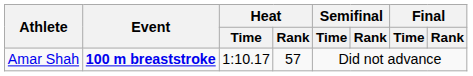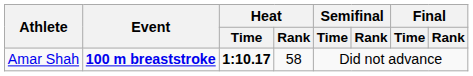(246, 60) normal -> (247, 60) bold
(293, 60) 57 -> (294, 60) 58
